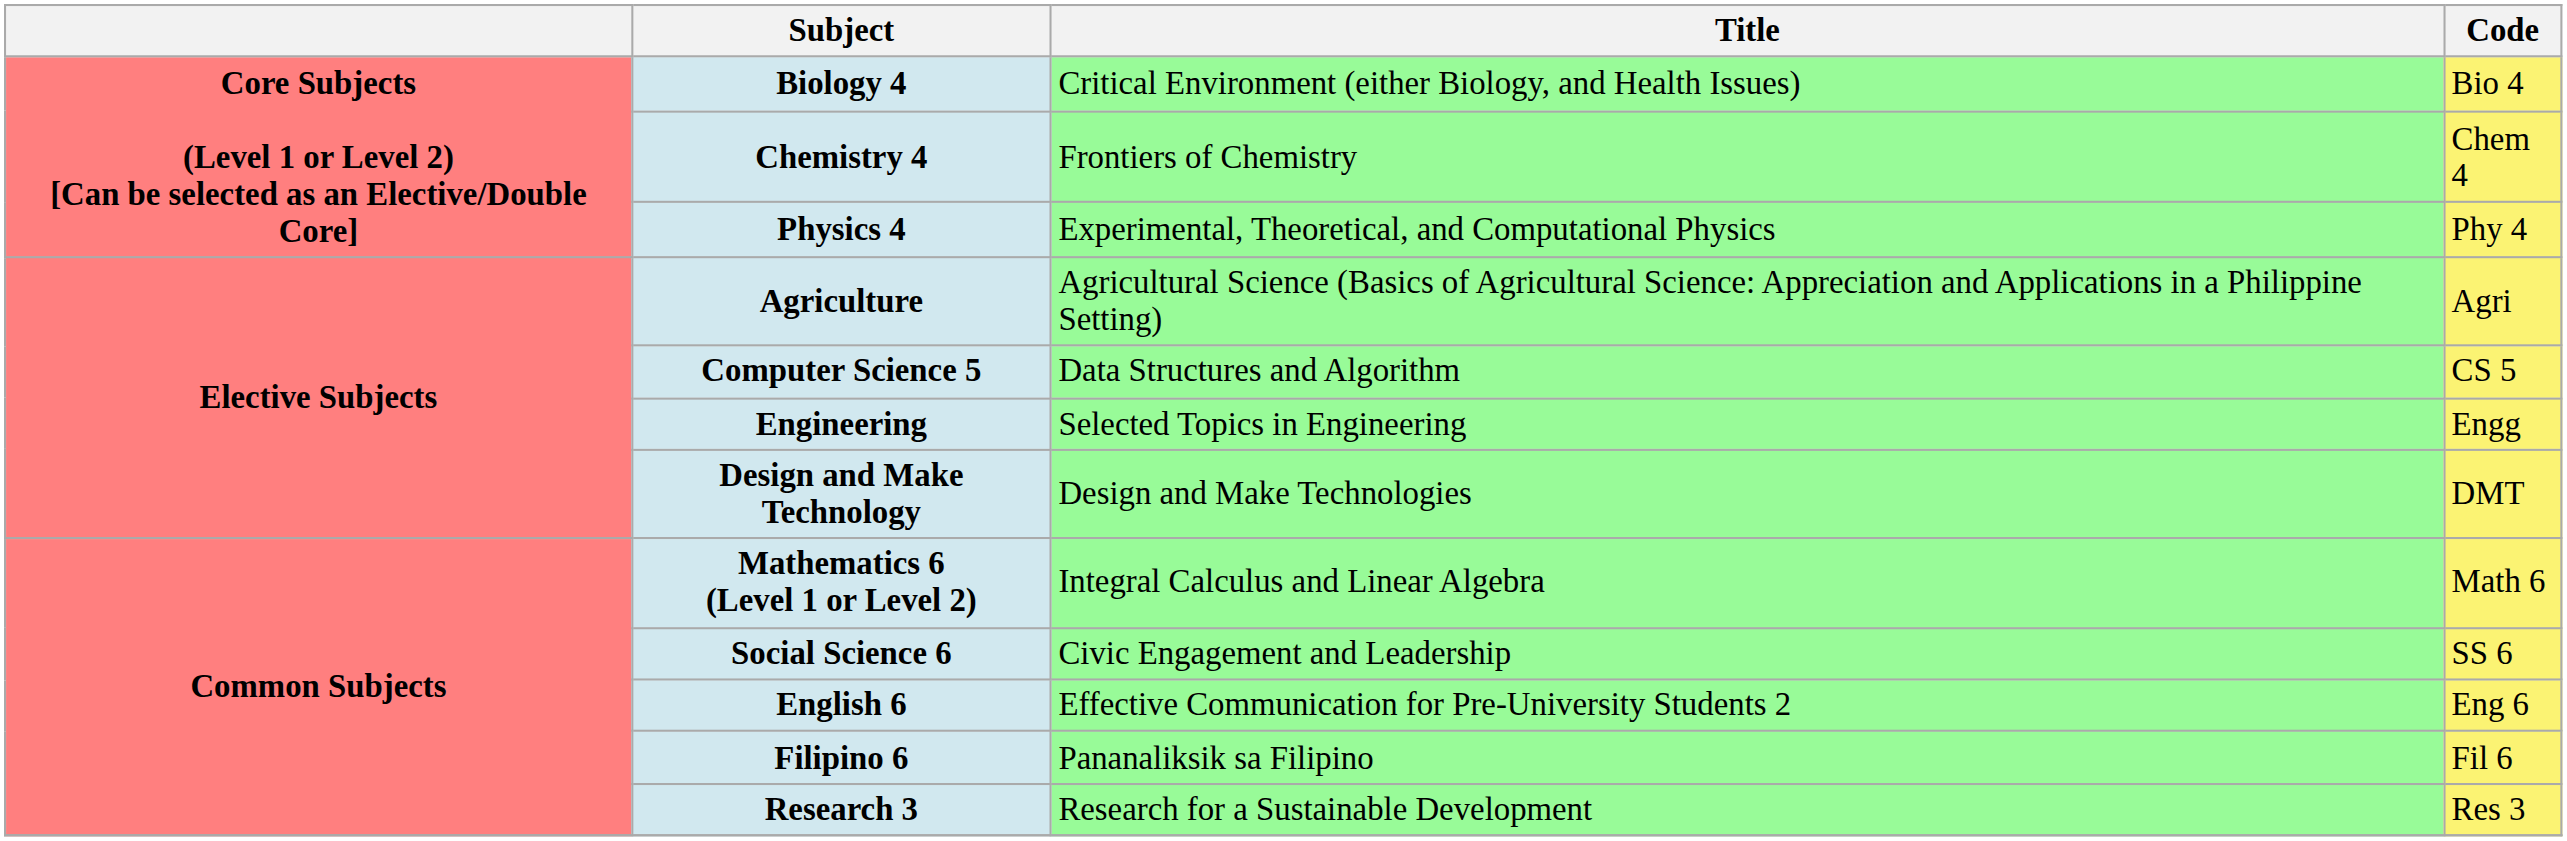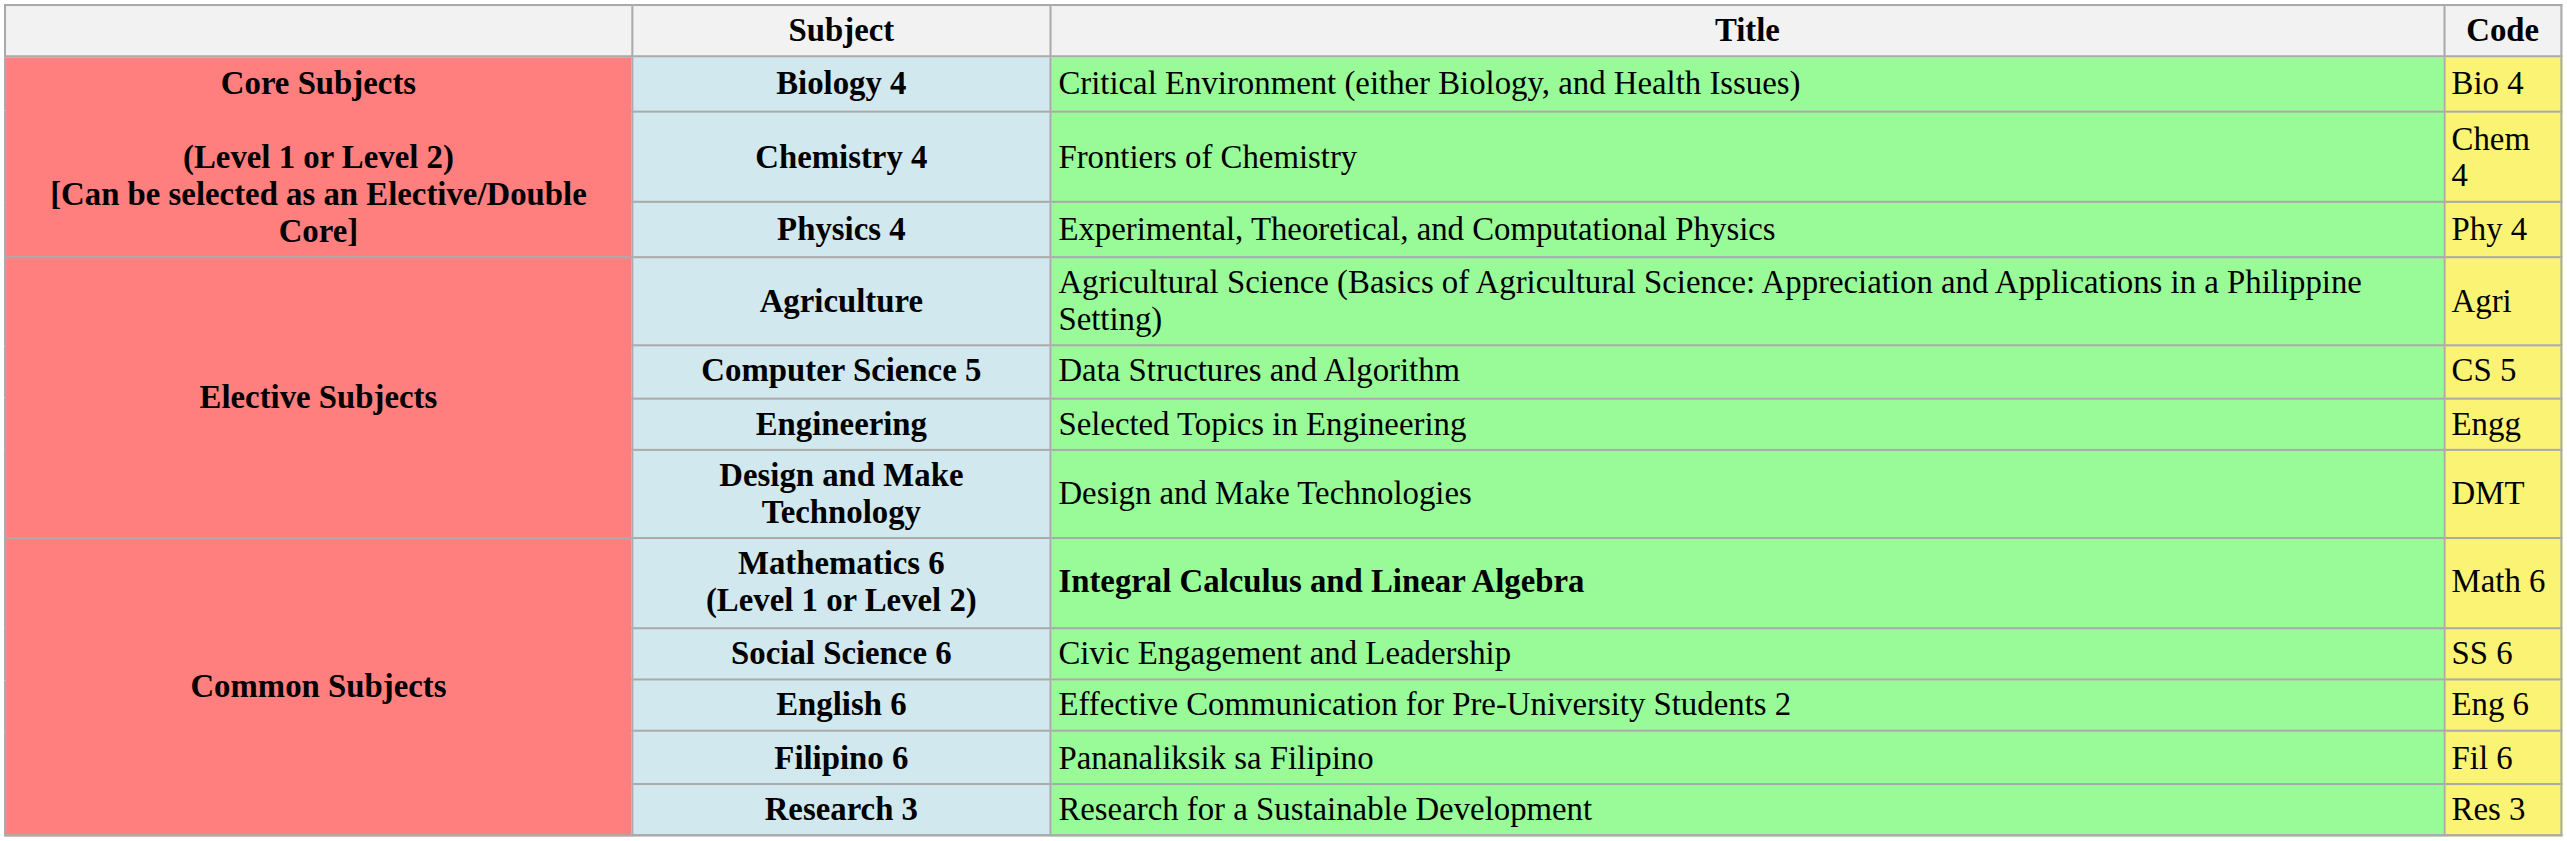(1302, 582) normal -> (1321, 582) bold
